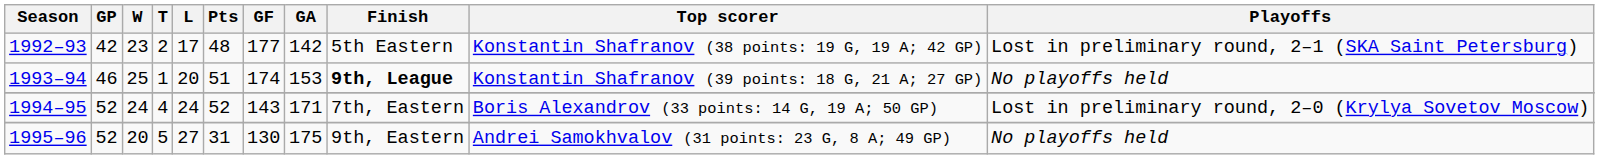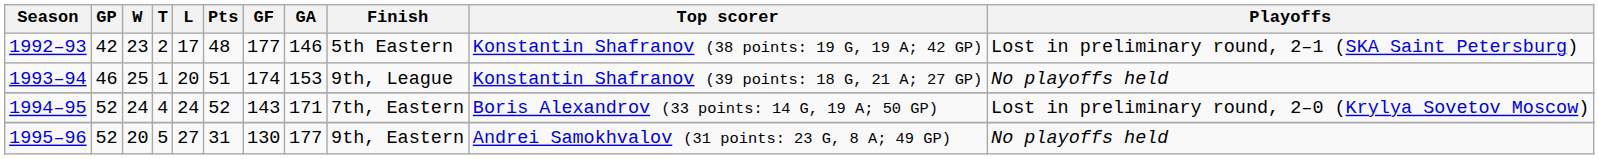(306, 48) 142 -> (306, 48) 146
(392, 78) bold -> (392, 78) normal
(306, 138) 175 -> (306, 138) 177
